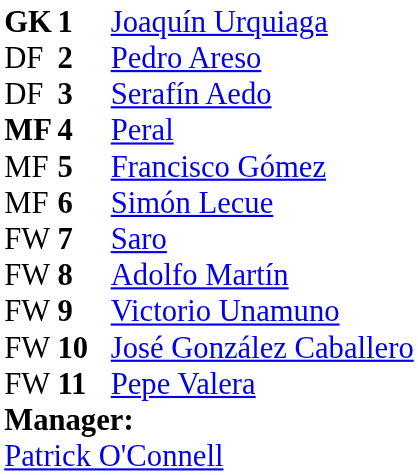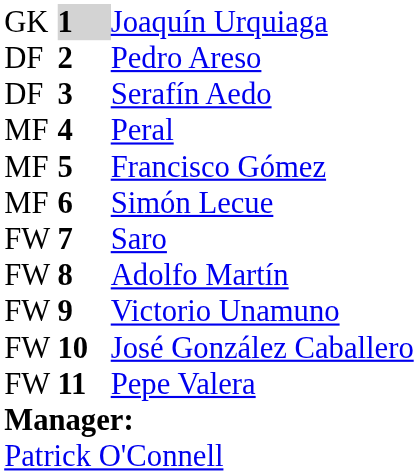(28, 21) bold -> (26, 21) normal
(65, 21) no background -> (65, 21) lightgrey background
(28, 130) bold -> (26, 130) normal
